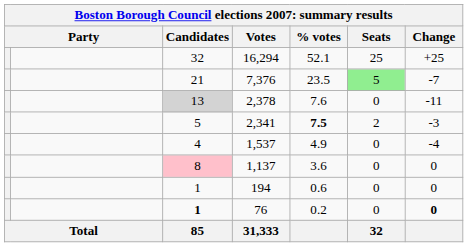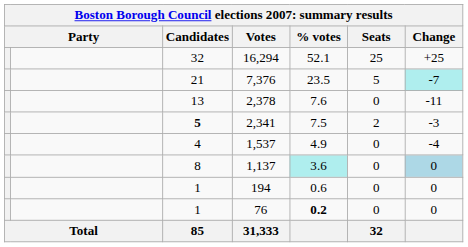(376, 80) lightgreen background -> (376, 80) no background
(434, 80) no background -> (434, 80) paleturquoise background
(197, 101) lightgrey background -> (197, 101) no background
(197, 123) normal -> (197, 123) bold
(319, 123) bold -> (319, 123) normal
(197, 166) pink background -> (197, 166) no background
(319, 166) no background -> (319, 166) paleturquoise background
(434, 166) no background -> (434, 166) lightblue background
(197, 209) bold -> (197, 209) normal
(319, 209) normal -> (319, 209) bold
(434, 209) bold -> (434, 209) normal
